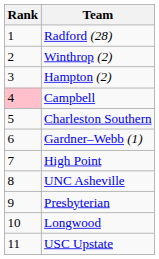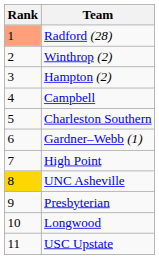(11, 35) no background -> (11, 35) lightsalmon background
(11, 98) pink background -> (11, 98) no background
(11, 181) no background -> (11, 181) gold background
